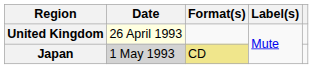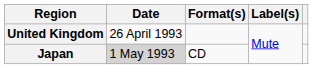(146, 34) lightyellow background -> (146, 34) no background
(197, 53) khaki background -> (197, 53) no background
